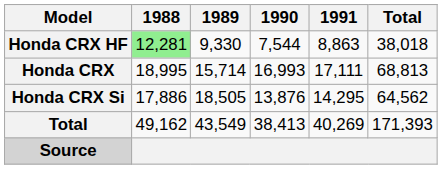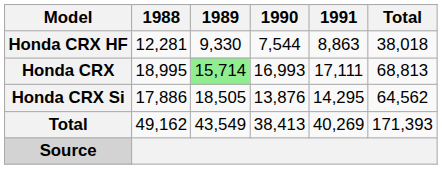(161, 44) lightgreen background -> (161, 44) no background
(220, 71) no background -> (220, 71) lightgreen background
